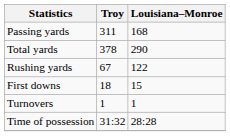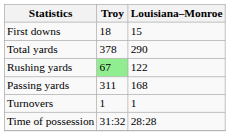rows swapped: (34, 85) <-> (38, 31)
(105, 67) no background -> (105, 67) lightgreen background
